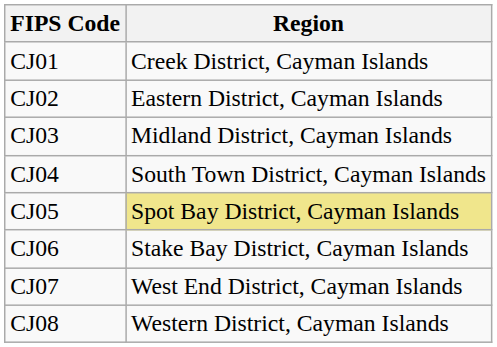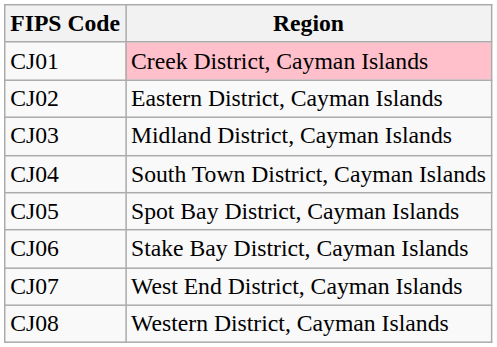(280, 60) no background -> (280, 60) pink background
(295, 211) khaki background -> (295, 211) no background
